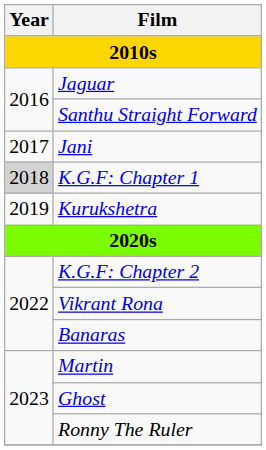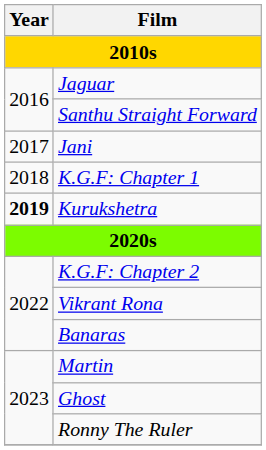(29, 177) lightgrey background -> (29, 177) no background
(29, 209) normal -> (29, 209) bold
